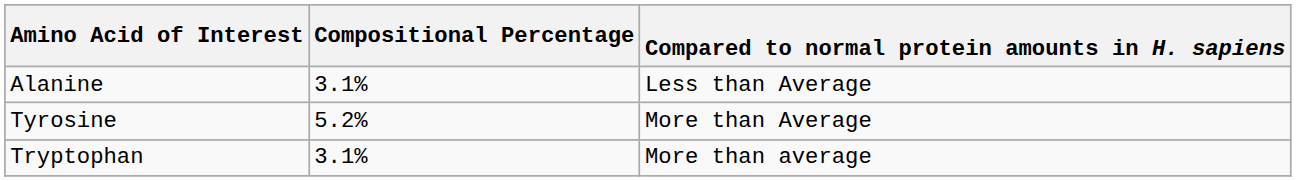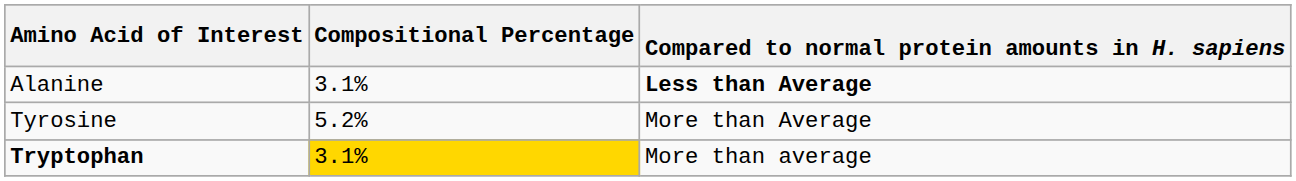(758, 85) normal -> (758, 85) bold
(77, 157) normal -> (77, 157) bold
(341, 157) no background -> (341, 157) gold background
